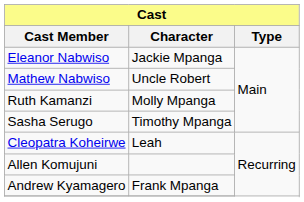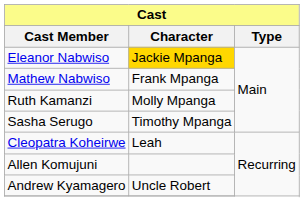(177, 57) no background -> (177, 57) gold background
(171, 79) Uncle Robert -> (175, 79) Frank Mpanga
(175, 185) Frank Mpanga -> (171, 185) Uncle Robert
